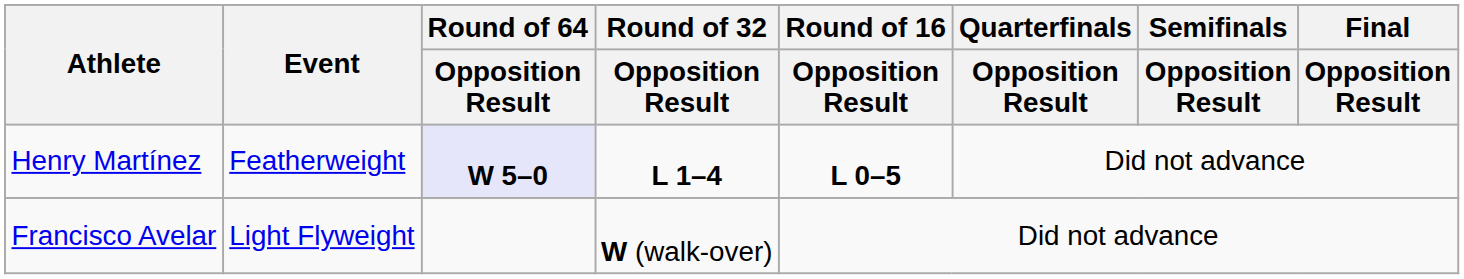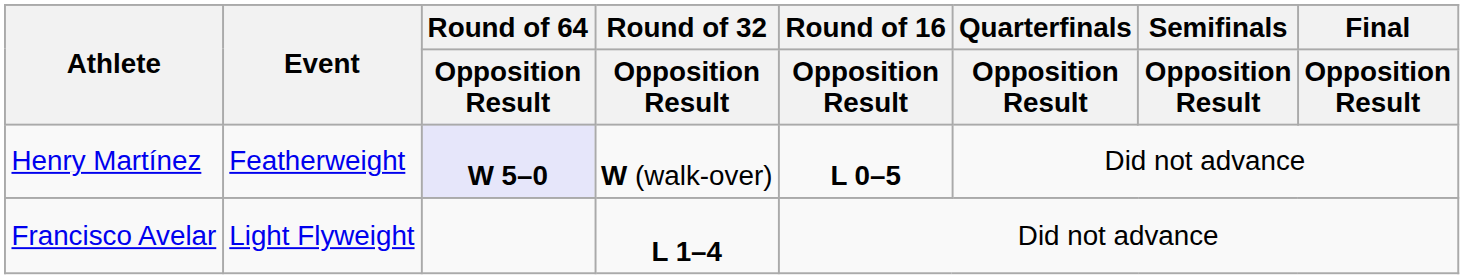(687, 177) L 1–4 -> (687, 177) W (walk-over)
(687, 252) W (walk-over) -> (687, 252) L 1–4
